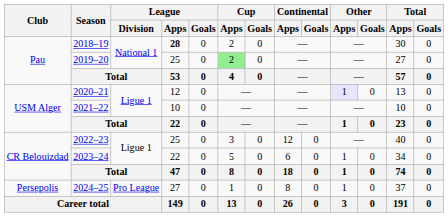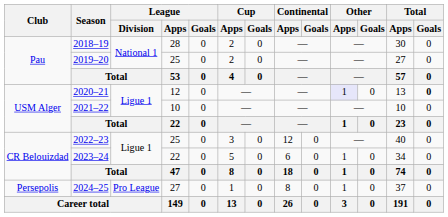(175, 44) bold -> (175, 44) normal
(231, 60) lightgreen background -> (231, 60) no background
(429, 92) normal -> (429, 92) bold
